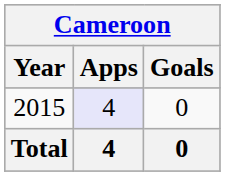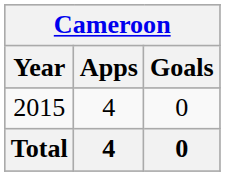(109, 107) lavender background -> (109, 107) no background
